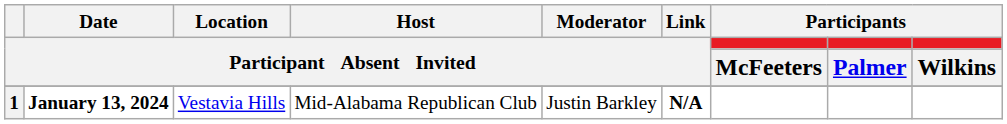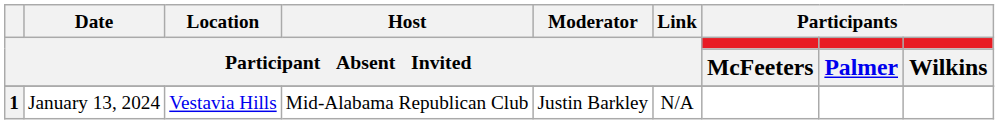(98, 102) bold -> (94, 102) normal
(686, 102) bold -> (677, 102) normal
